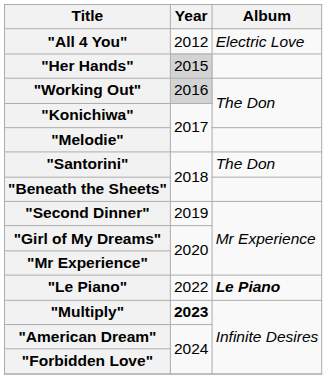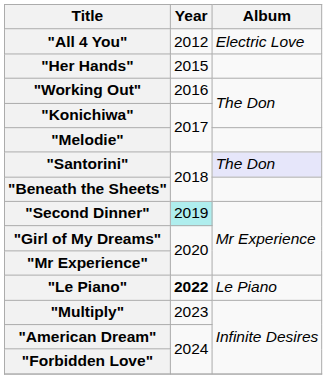(191, 66) lightgrey background -> (191, 66) no background
(191, 90) lightgrey background -> (191, 90) no background
(245, 164) no background -> (245, 164) lavender background
(191, 213) no background -> (191, 213) paleturquoise background
(191, 287) normal -> (191, 287) bold
(248, 287) bold -> (246, 287) normal
(191, 312) bold -> (191, 312) normal
